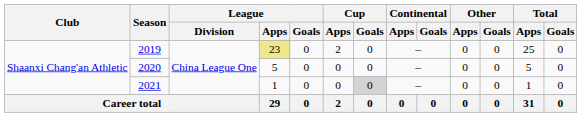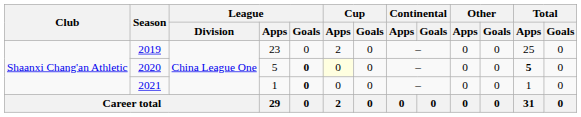(275, 49) khaki background -> (275, 49) no background
(306, 67) normal -> (306, 67) bold
(338, 67) no background -> (338, 67) lightyellow background
(529, 67) normal -> (529, 67) bold
(306, 85) normal -> (306, 85) bold
(370, 85) lightgrey background -> (370, 85) no background
